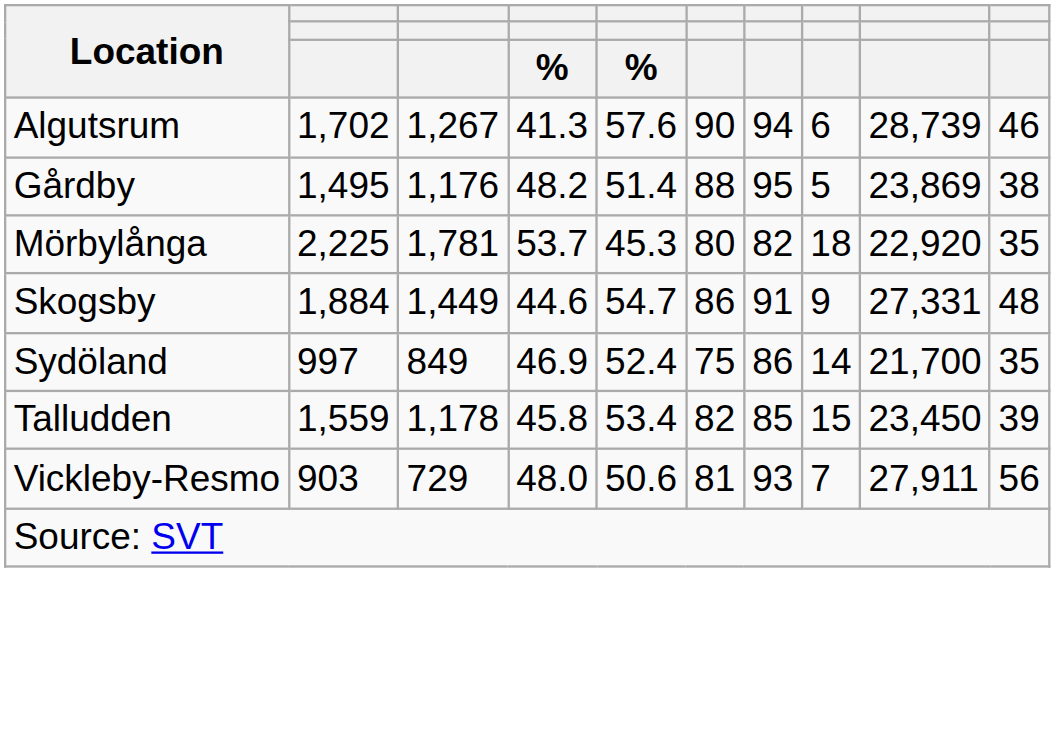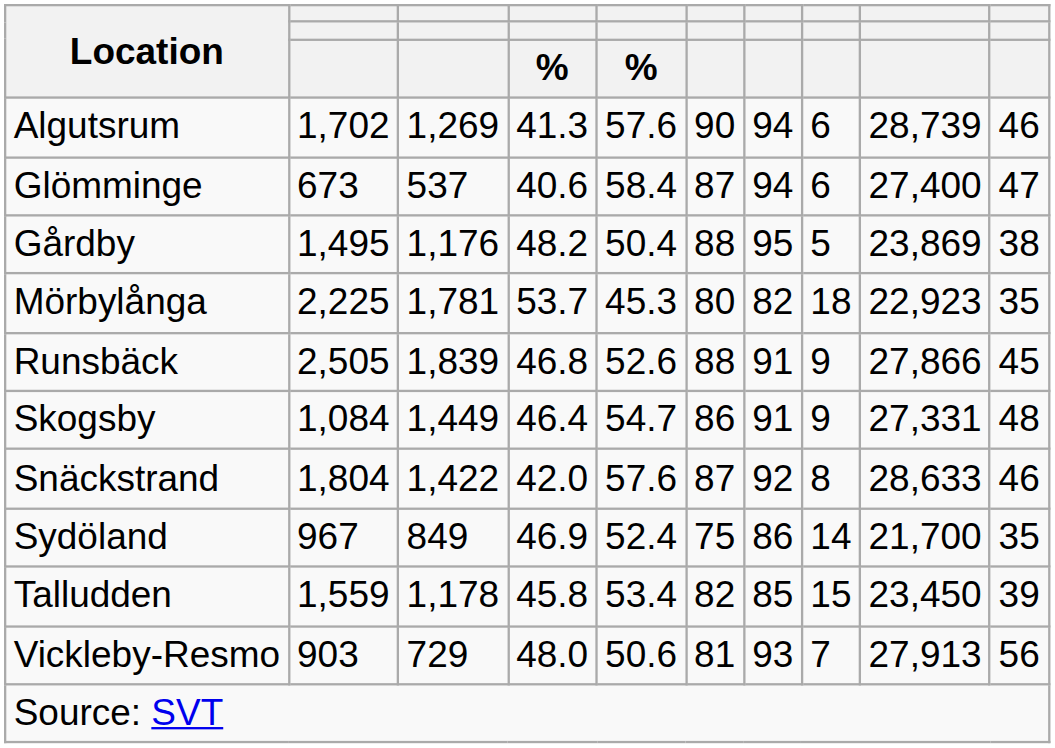(453, 126) 1,267 -> (453, 126) 1,269
+ row: (108, 185)
(641, 185) 51.4 -> (641, 243) 50.4
(925, 243) 22,920 -> (925, 302) 22,923
+ row: (96, 360)
(343, 302) 1,884 -> (343, 419) 1,084
(552, 302) 44.6 -> (552, 419) 46.4
+ row: (116, 478)
(328, 360) 997 -> (328, 536) 967
(924, 478) 27,911 -> (925, 654) 27,913
